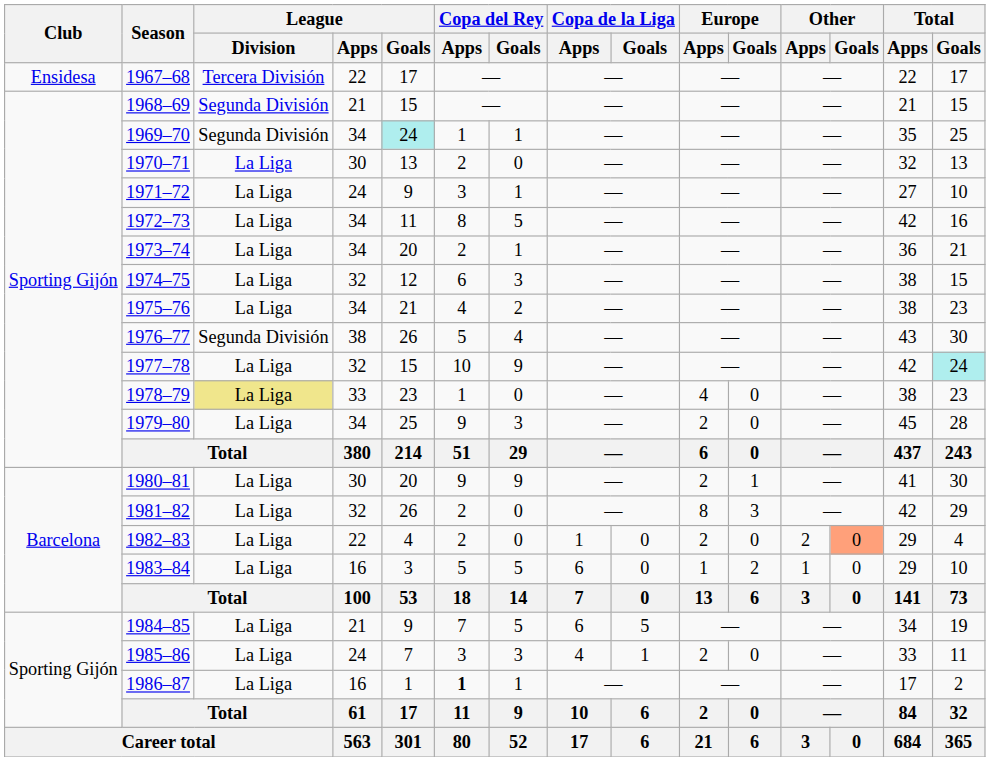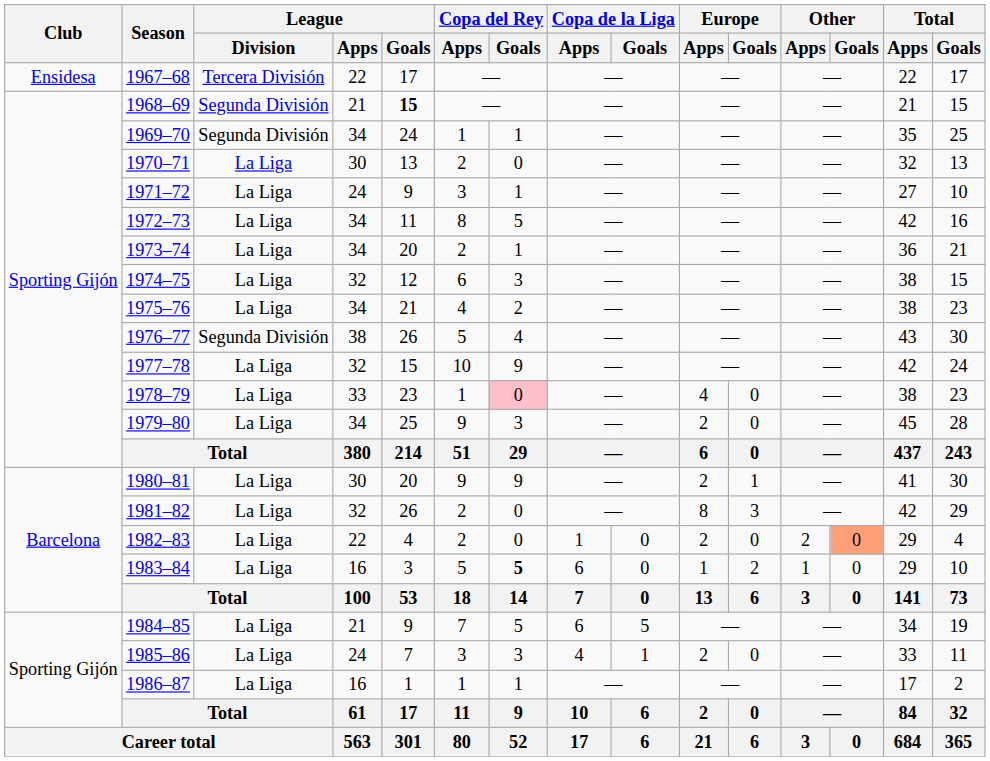(408, 105) normal -> (408, 105) bold
(408, 134) paleturquoise background -> (408, 134) no background
(959, 366) paleturquoise background -> (959, 366) no background
(263, 395) khaki background -> (263, 395) no background
(518, 395) no background -> (518, 395) pink background
(518, 568) normal -> (518, 568) bold
(462, 684) bold -> (462, 684) normal
